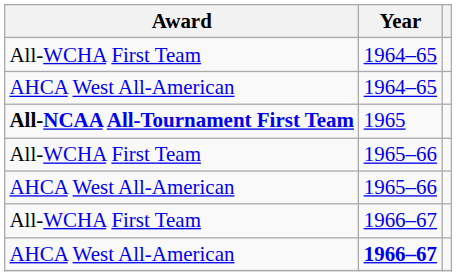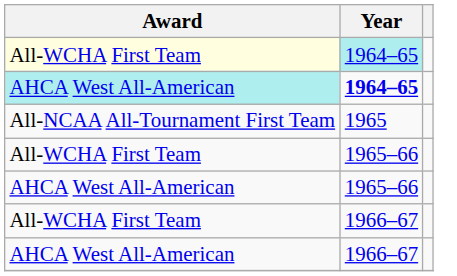(105, 54) no background -> (105, 54) lightyellow background
(400, 54) no background -> (381, 54) paleturquoise background
(122, 87) no background -> (122, 87) paleturquoise background
(400, 87) normal -> (381, 87) bold
(182, 120) bold -> (172, 120) normal
(400, 253) bold -> (381, 253) normal
